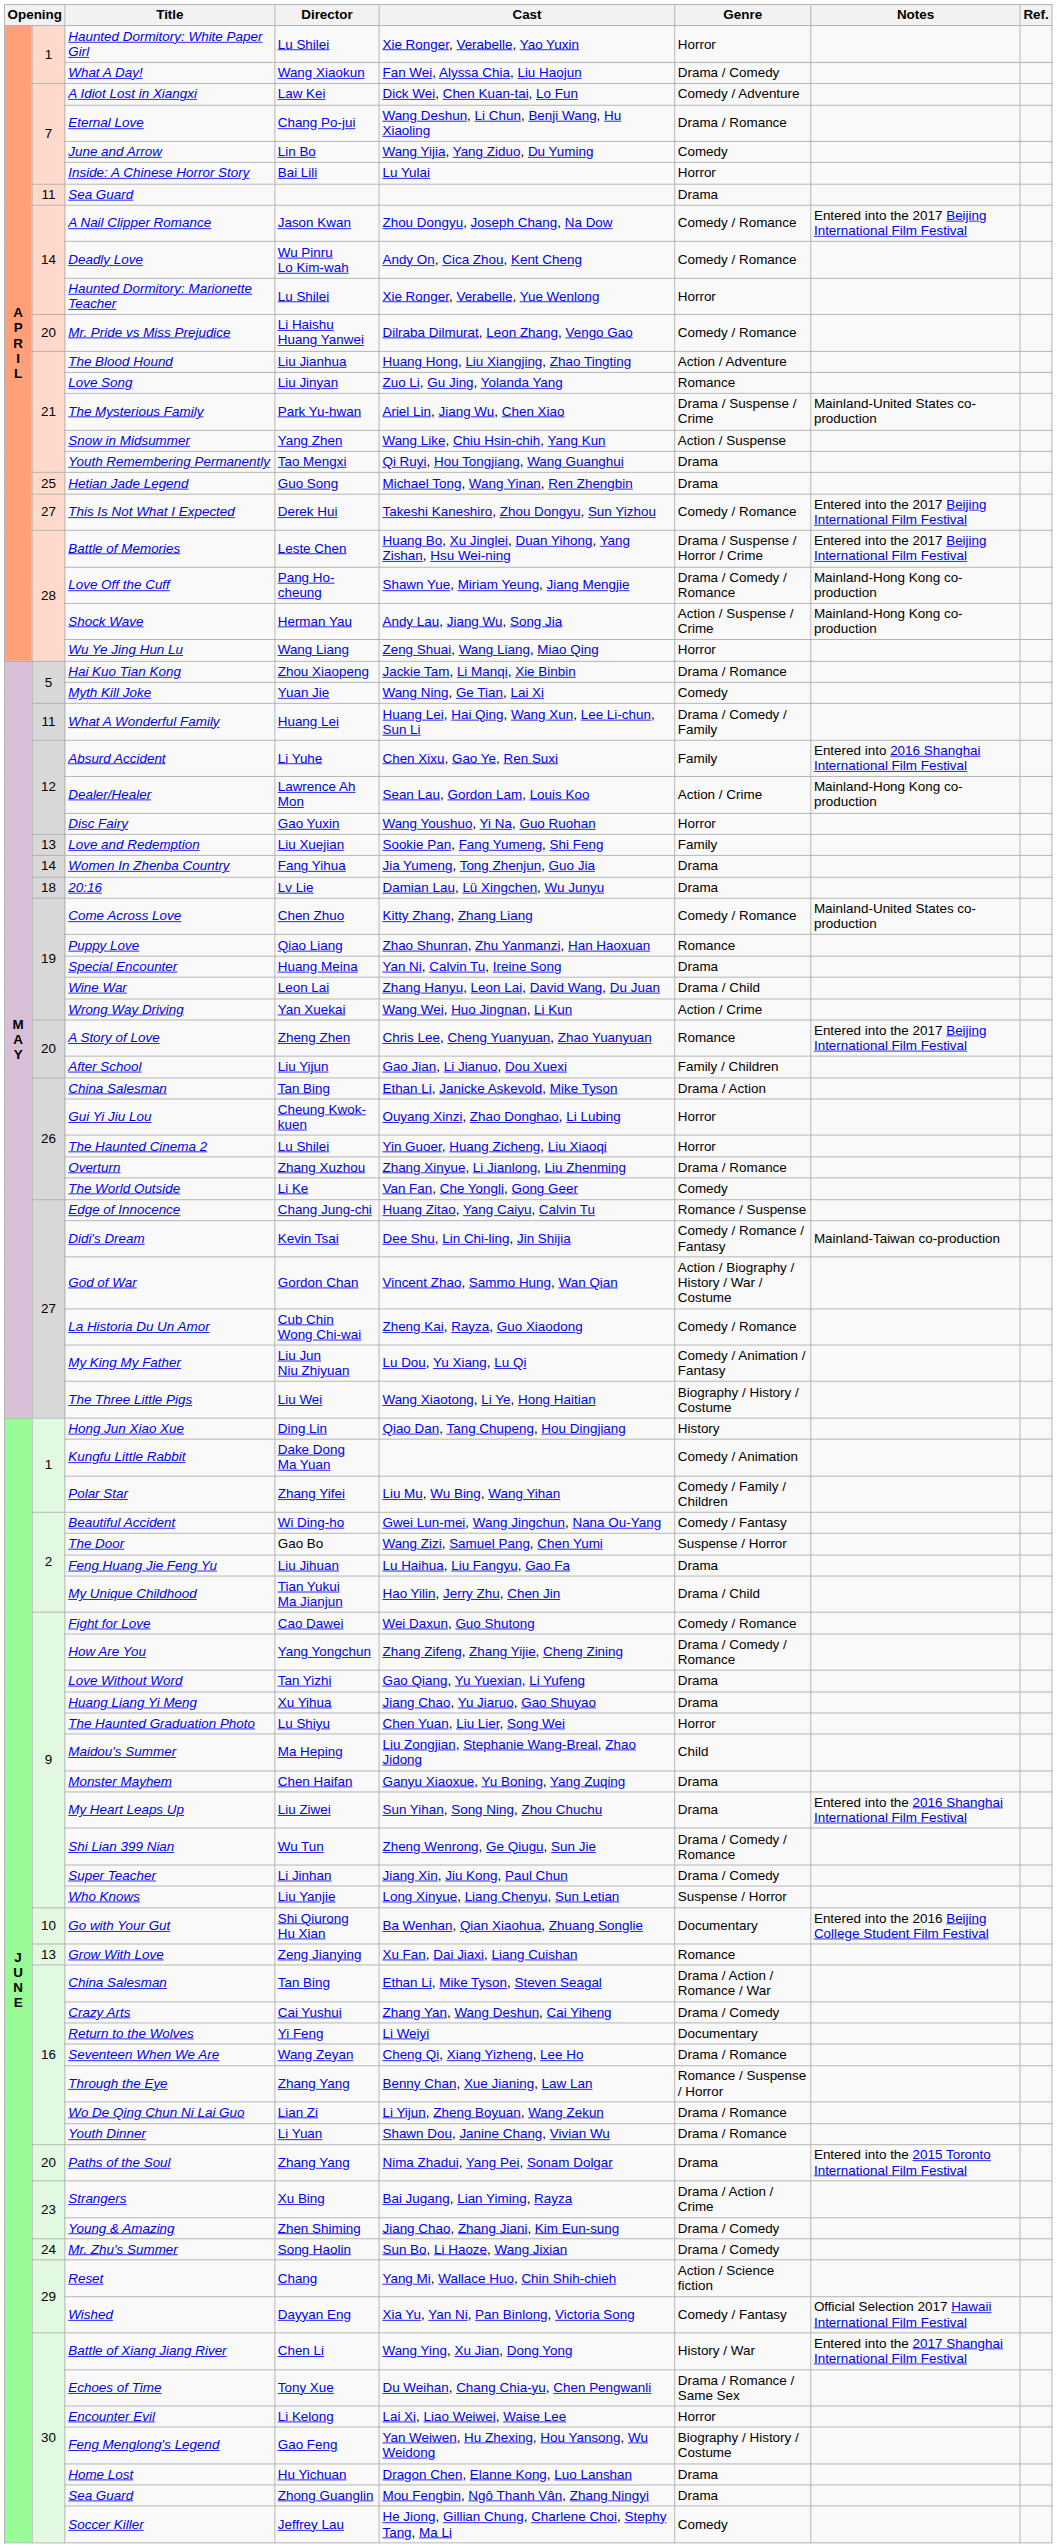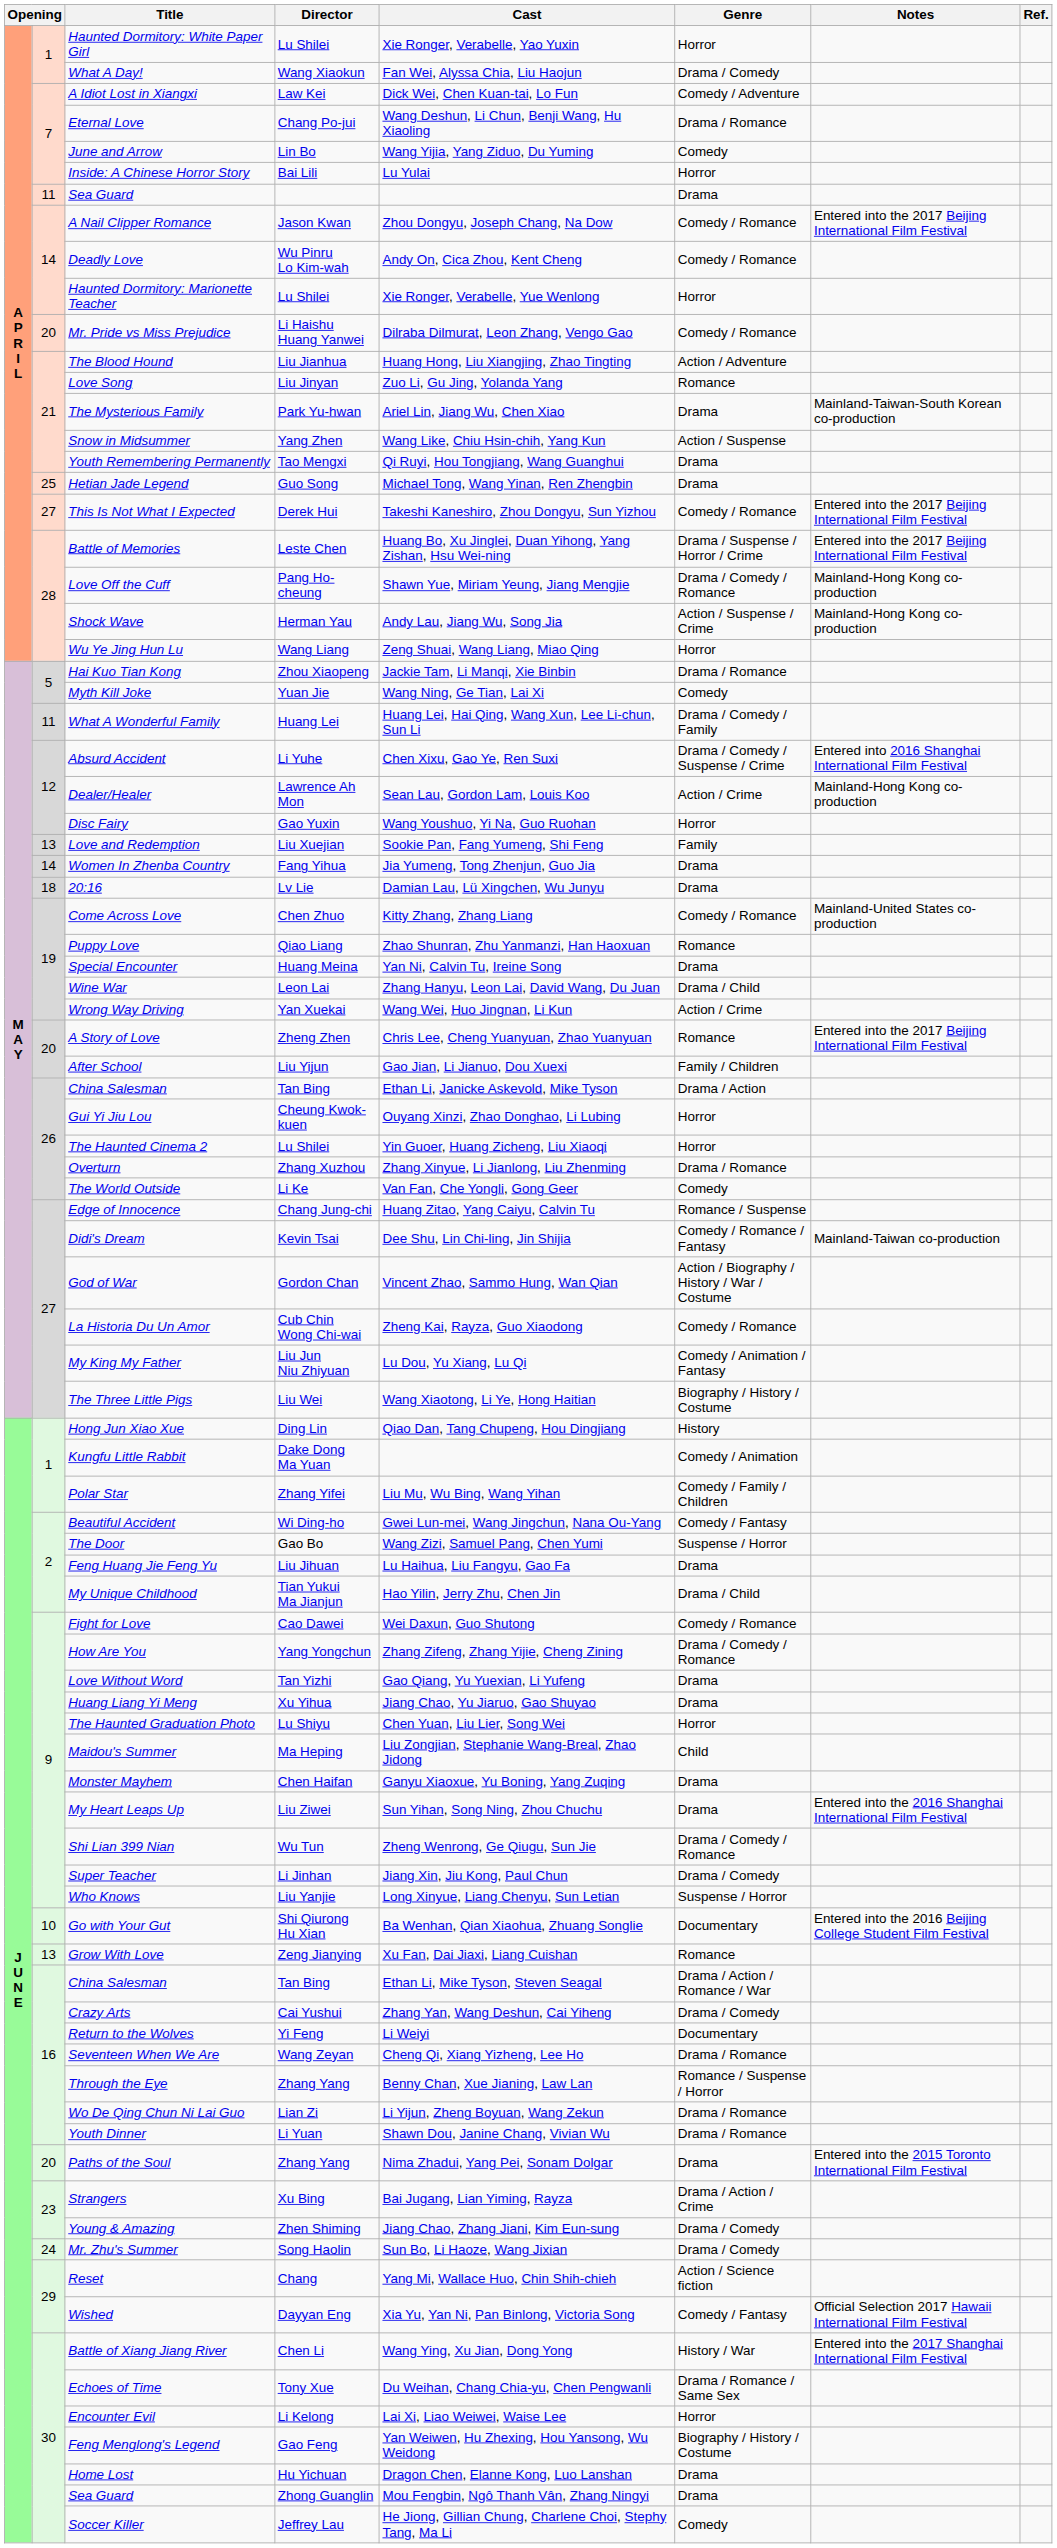(737, 411) Drama / Suspense / Crime -> (698, 411) Drama
(895, 411) Mainland-United States co-production -> (908, 411) Mainland-Taiwan-South Korean co-production
(698, 758) Family -> (732, 758) Drama / Comedy / Suspense / Crime
